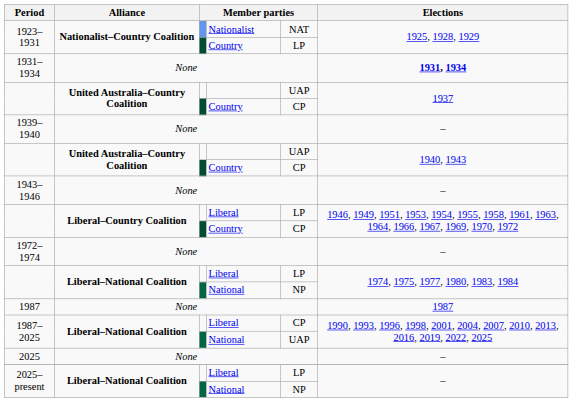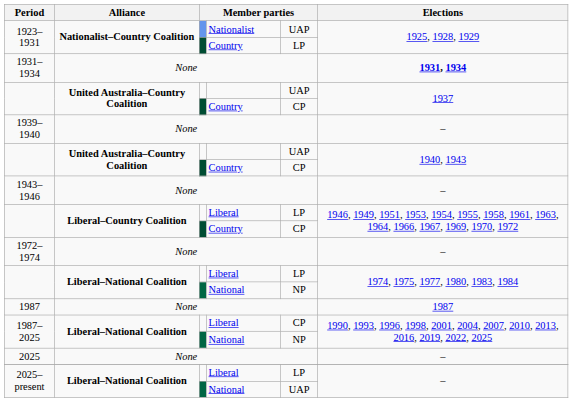(299, 29) NAT -> (299, 29) UAP
(299, 339) UAP -> (299, 339) NP
(299, 389) NP -> (299, 389) UAP
